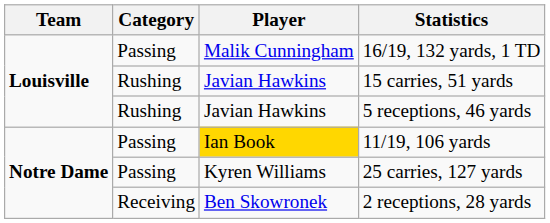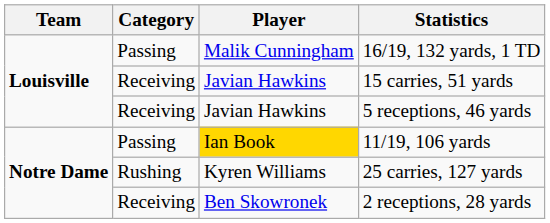(149, 80) Rushing -> (156, 80) Receiving
(149, 111) Rushing -> (156, 111) Receiving
(147, 172) Passing -> (149, 172) Rushing
